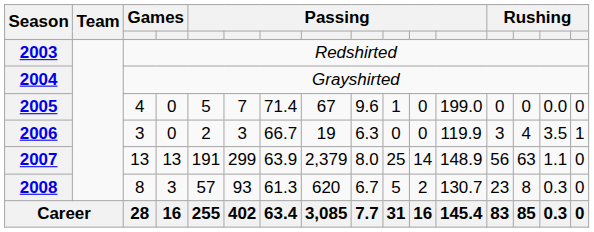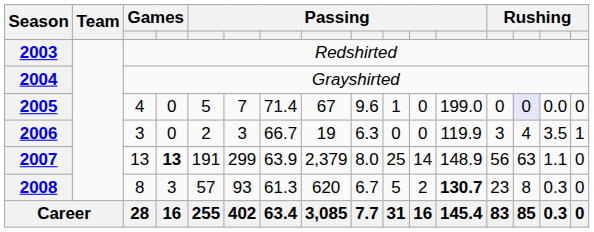(526, 106) no background -> (526, 106) lavender background
(172, 160) normal -> (172, 160) bold
(461, 187) normal -> (461, 187) bold
